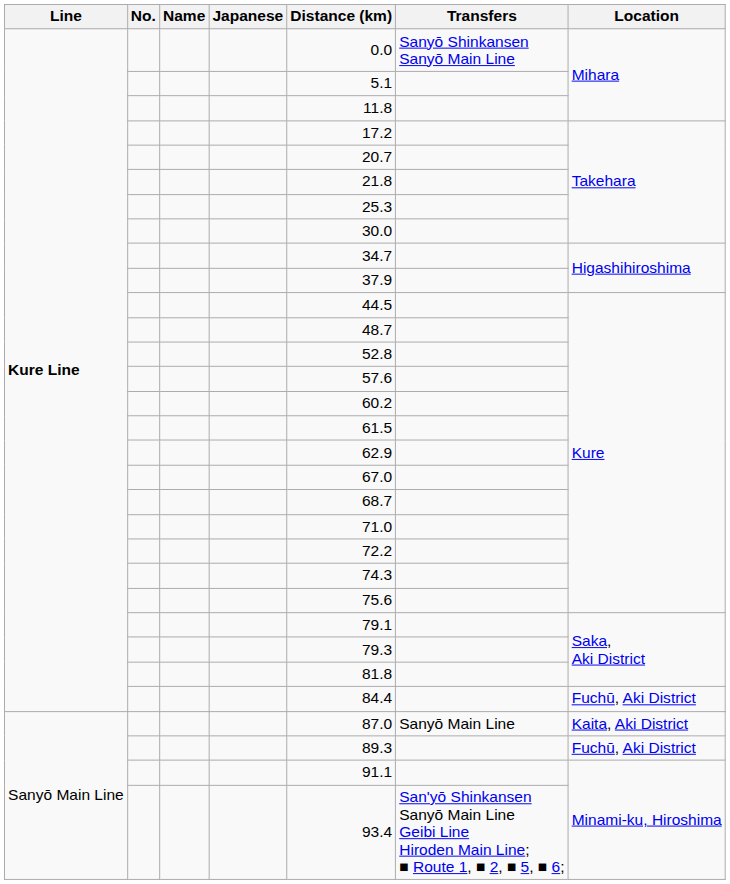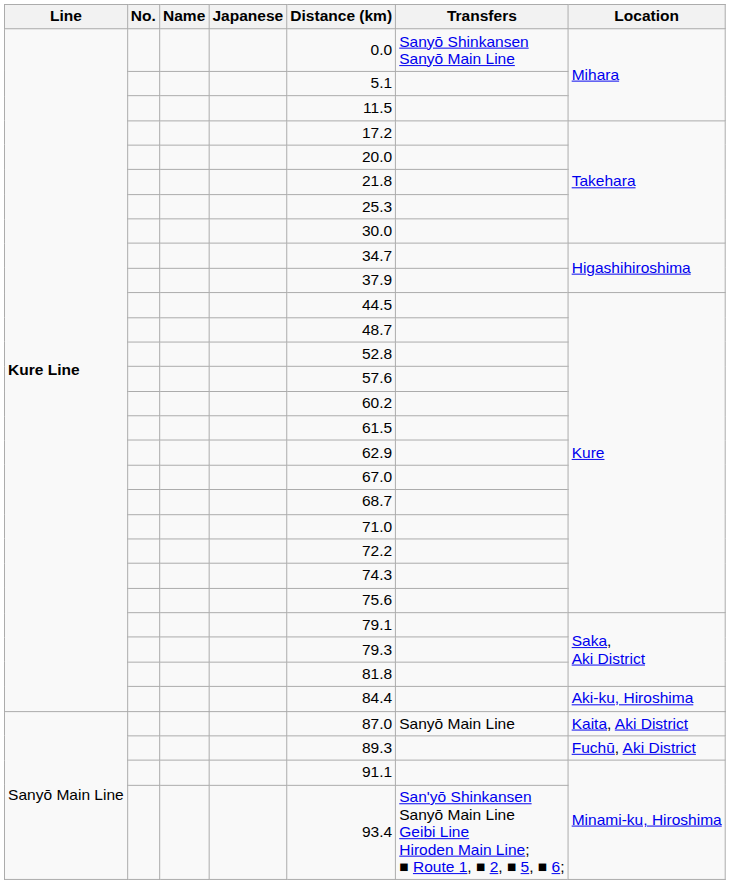(378, 108) 11.8 -> (378, 108) 11.5
(377, 157) 20.7 -> (377, 157) 20.0
(634, 698) Fuchū, Aki District -> (632, 698) Aki-ku, Hiroshima
